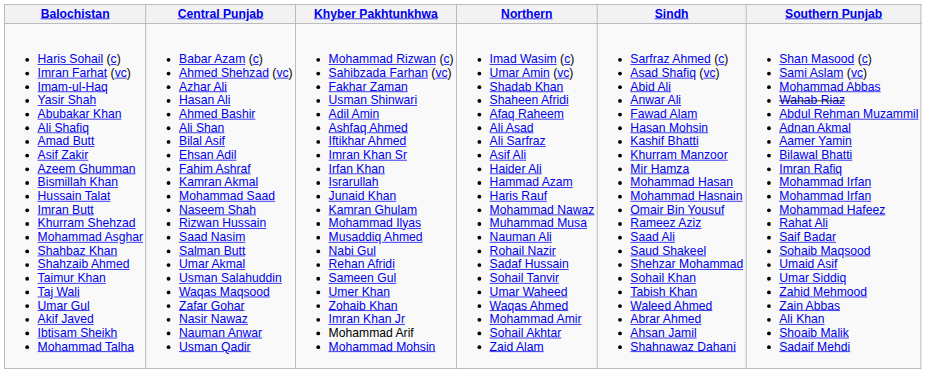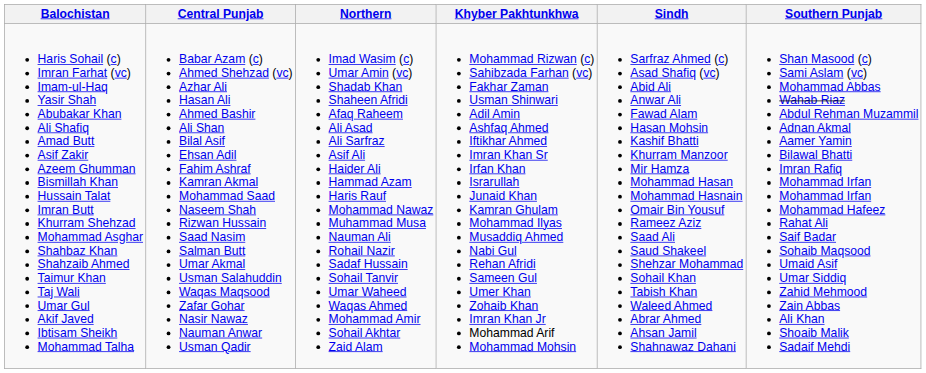columns swapped: (376, 14) <-> (527, 14)
